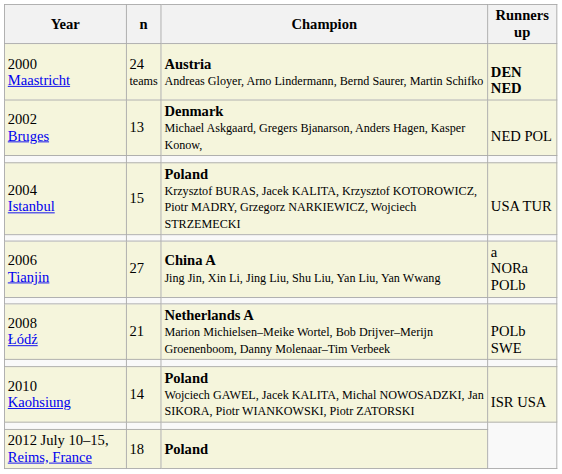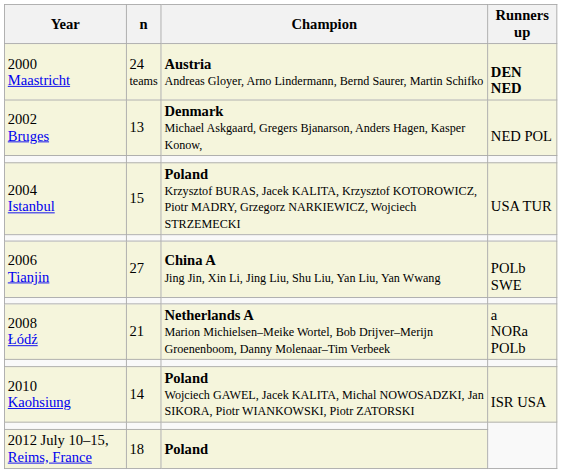(509, 269) a NORa POLb -> (508, 277) POLb SWE
(508, 340) POLb SWE -> (509, 331) a NORa POLb
